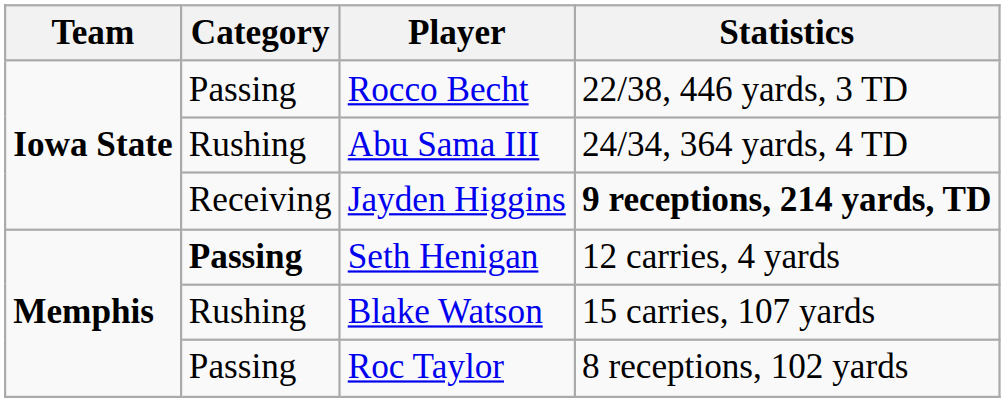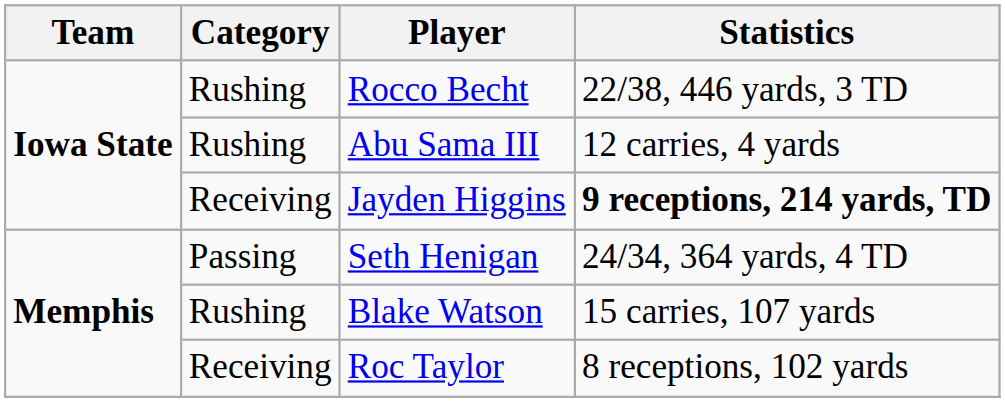(243, 88) Passing -> (247, 88) Rushing
(745, 144) 24/34, 364 yards, 4 TD -> (711, 144) 12 carries, 4 yards
(246, 255) bold -> (243, 255) normal
(711, 255) 12 carries, 4 yards -> (745, 255) 24/34, 364 yards, 4 TD
(243, 367) Passing -> (260, 367) Receiving
